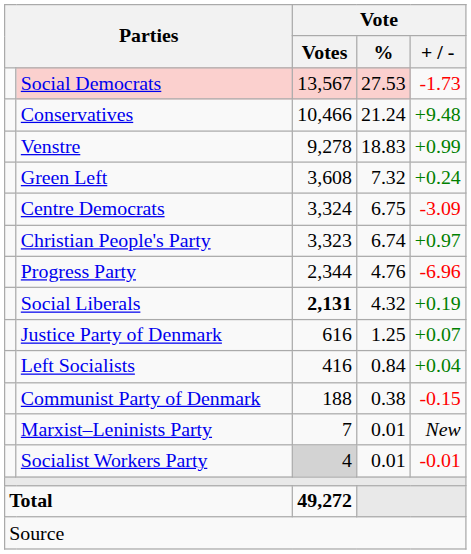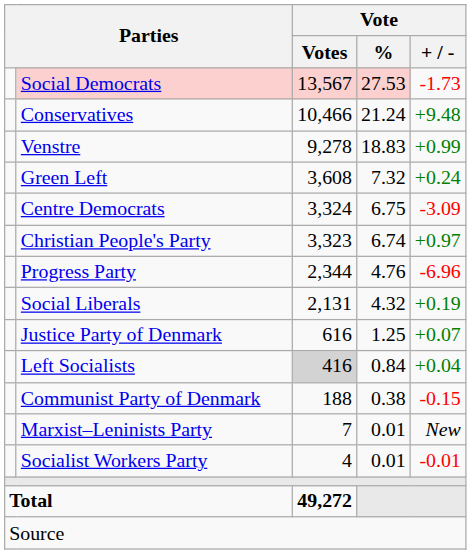(330, 303) bold -> (330, 303) normal
(337, 366) no background -> (337, 366) lightgrey background
(347, 460) lightgrey background -> (347, 460) no background
